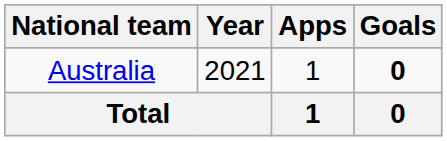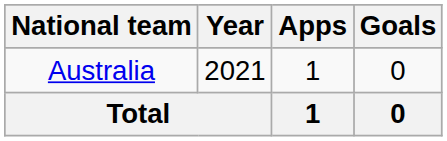(398, 69) bold -> (398, 69) normal
